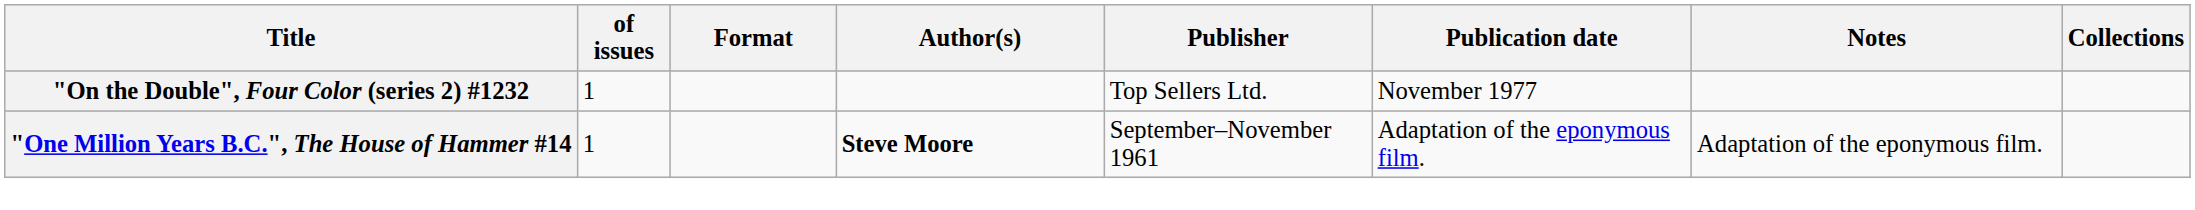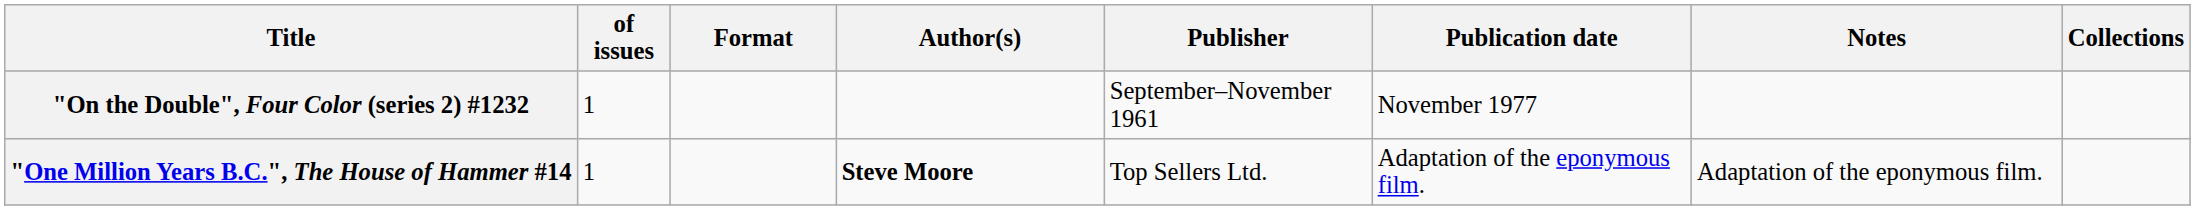(1189, 90) Top Sellers Ltd. -> (1221, 104) September–November 1961
(1221, 143) September–November 1961 -> (1189, 171) Top Sellers Ltd.
